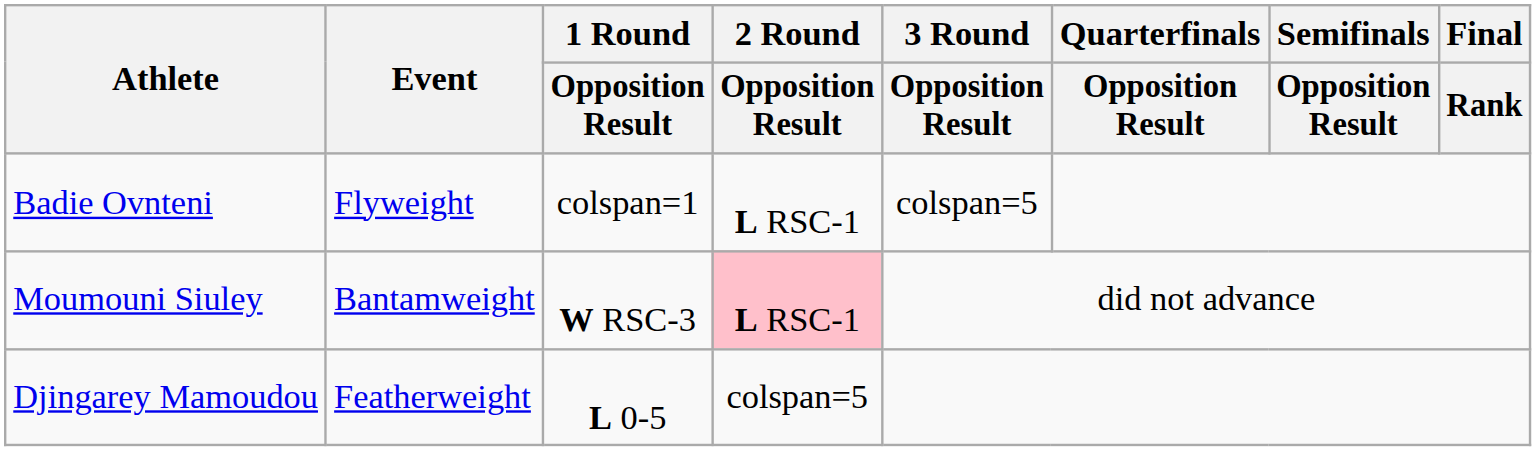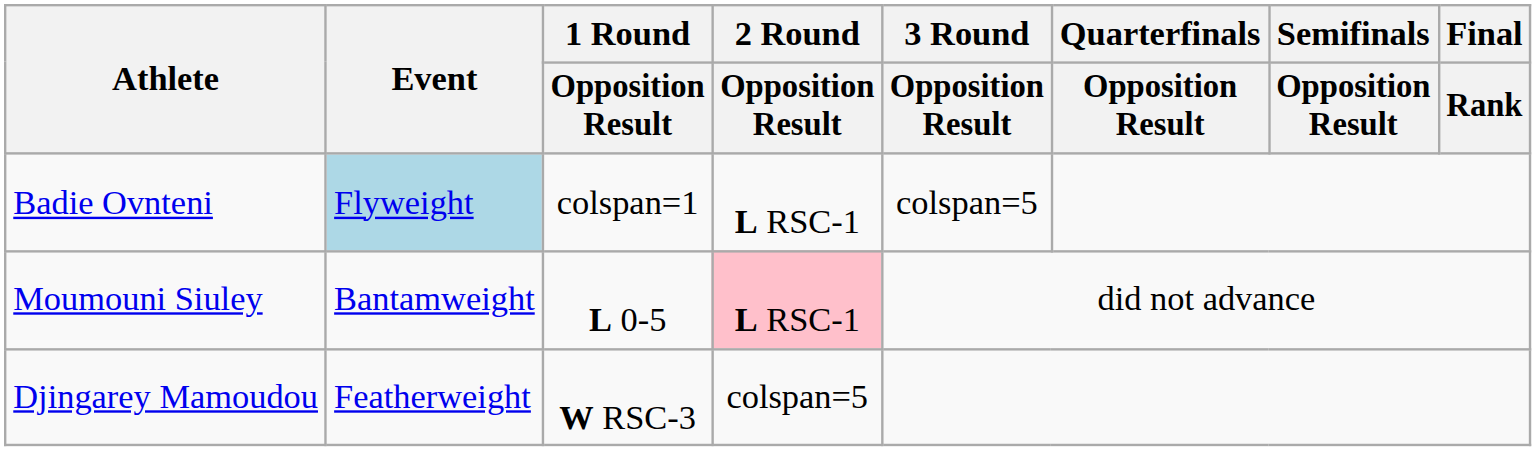(404, 202) no background -> (404, 202) lightblue background
(628, 319) W RSC-3 -> (628, 319) L 0-5
(628, 417) L 0-5 -> (628, 417) W RSC-3
